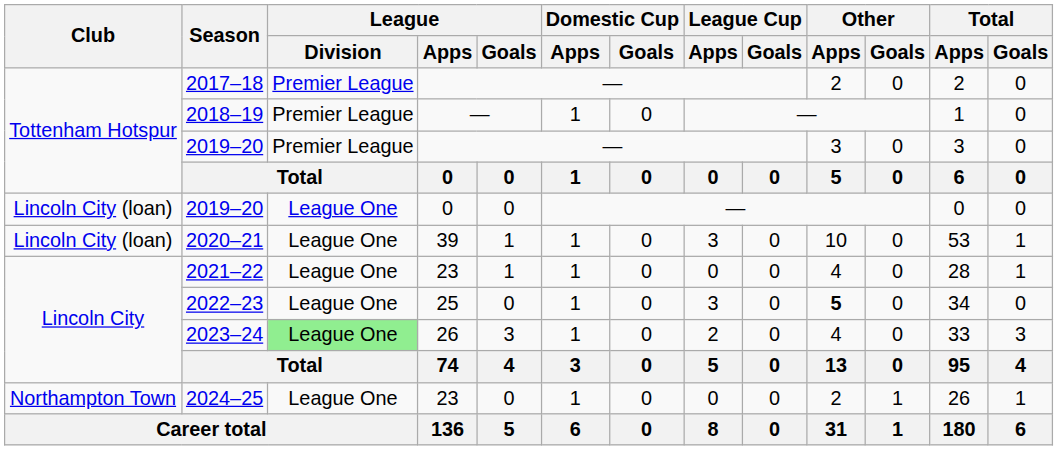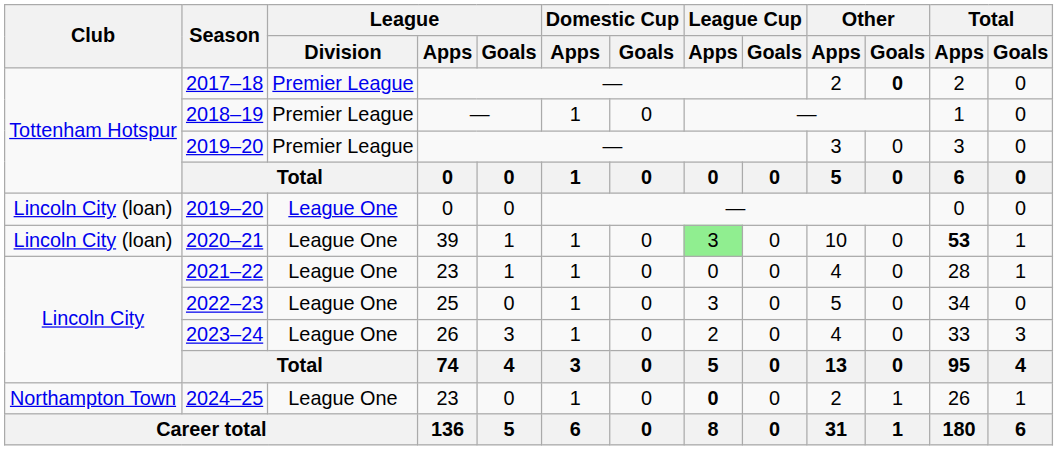(898, 83) normal -> (898, 83) bold
(713, 240) no background -> (713, 240) lightgreen background
(959, 240) normal -> (959, 240) bold
(836, 303) bold -> (836, 303) normal
(343, 334) lightgreen background -> (343, 334) no background
(713, 397) normal -> (713, 397) bold
